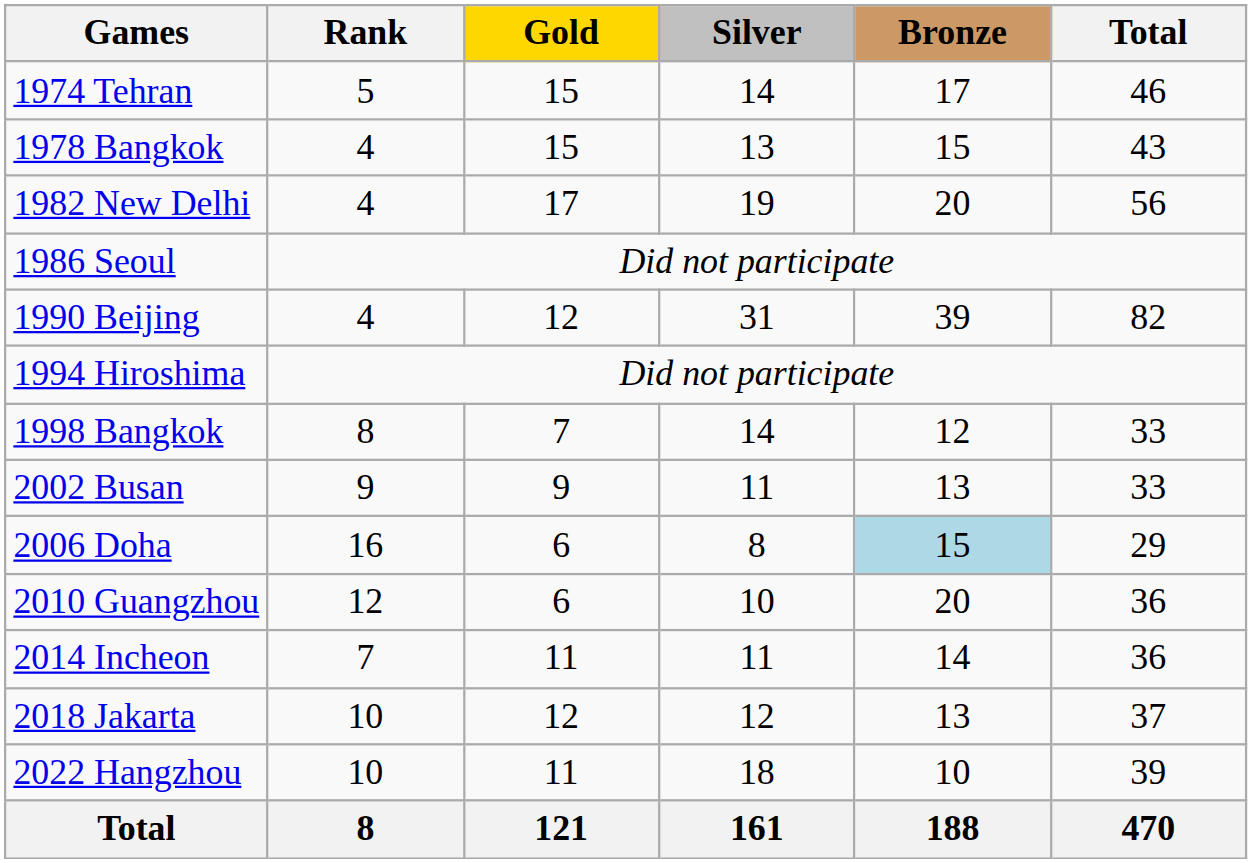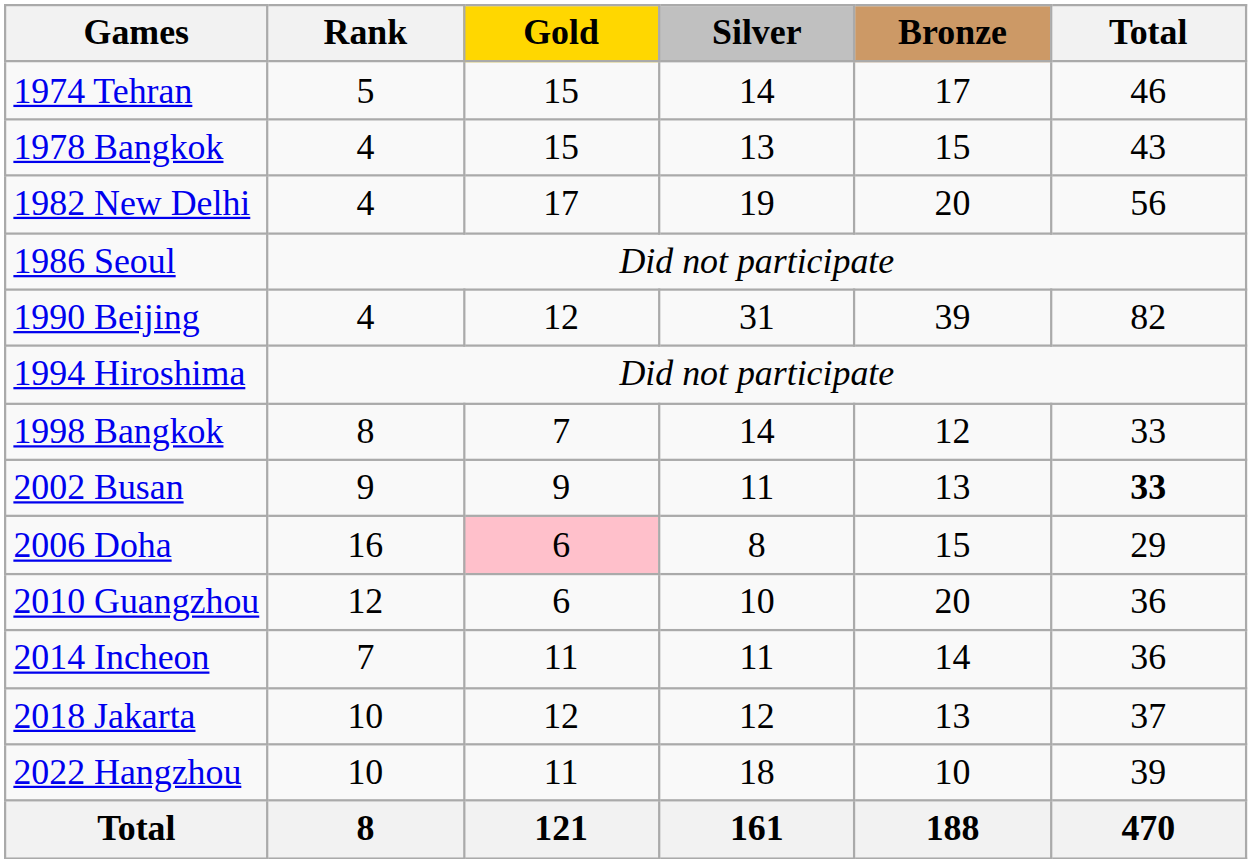(1148, 487) normal -> (1148, 487) bold
(561, 544) no background -> (561, 544) pink background
(953, 544) lightblue background -> (953, 544) no background
